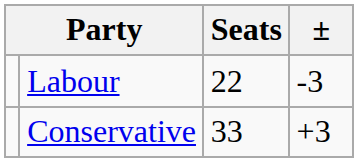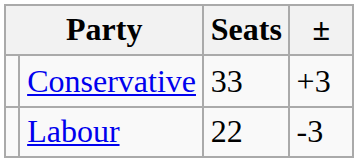rows swapped: (112, 131) <-> (73, 80)
